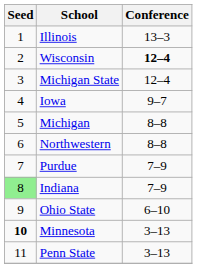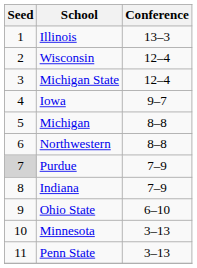(157, 58) bold -> (157, 58) normal
(21, 166) no background -> (21, 166) lightgrey background
(21, 187) lightgreen background -> (21, 187) no background
(21, 231) bold -> (21, 231) normal
